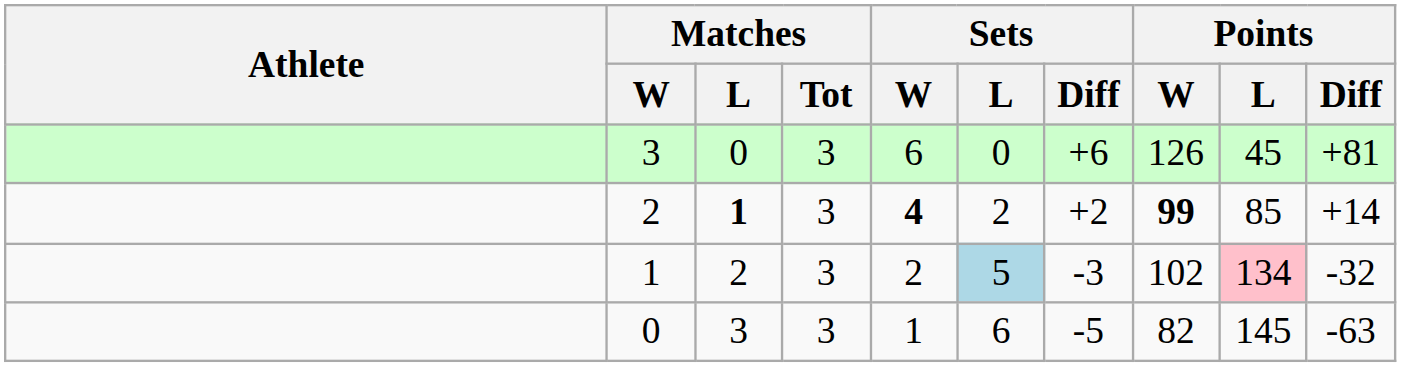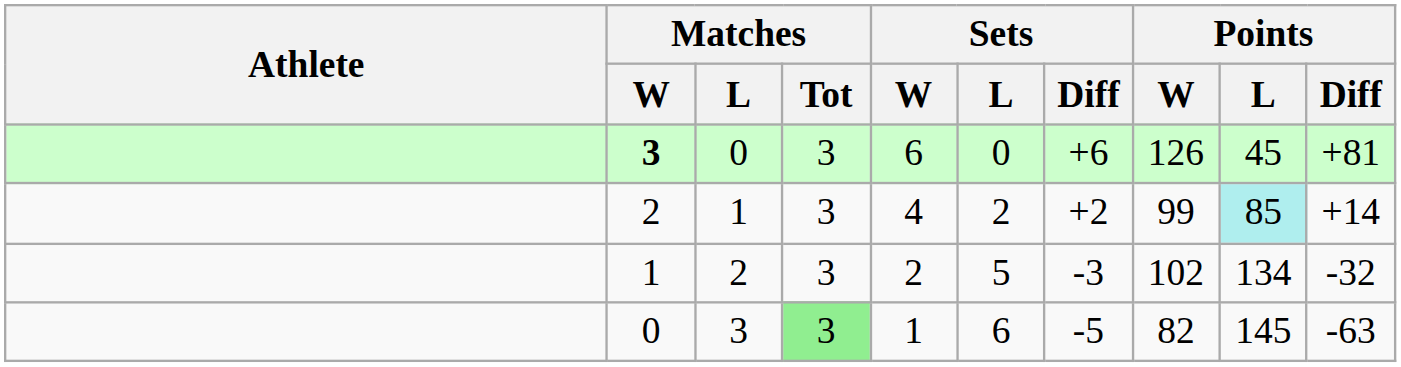(651, 152) normal -> (651, 152) bold
(739, 212) bold -> (739, 212) normal
(914, 212) bold -> (914, 212) normal
(1176, 212) bold -> (1176, 212) normal
(1263, 212) no background -> (1263, 212) paleturquoise background
(1001, 271) lightblue background -> (1001, 271) no background
(1263, 271) pink background -> (1263, 271) no background
(826, 331) no background -> (826, 331) lightgreen background
